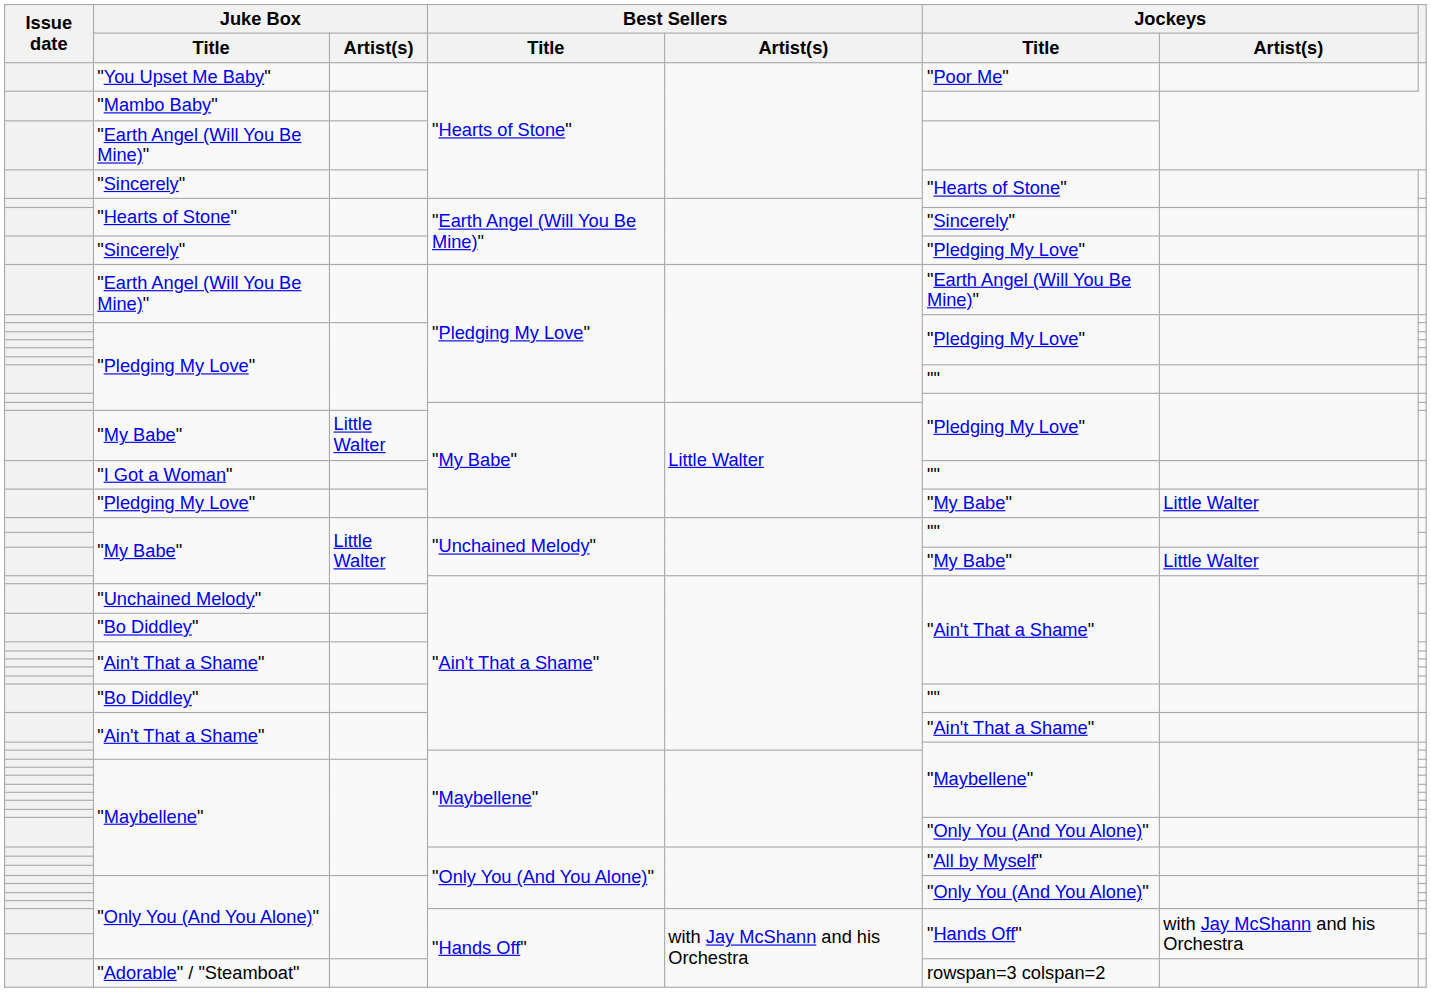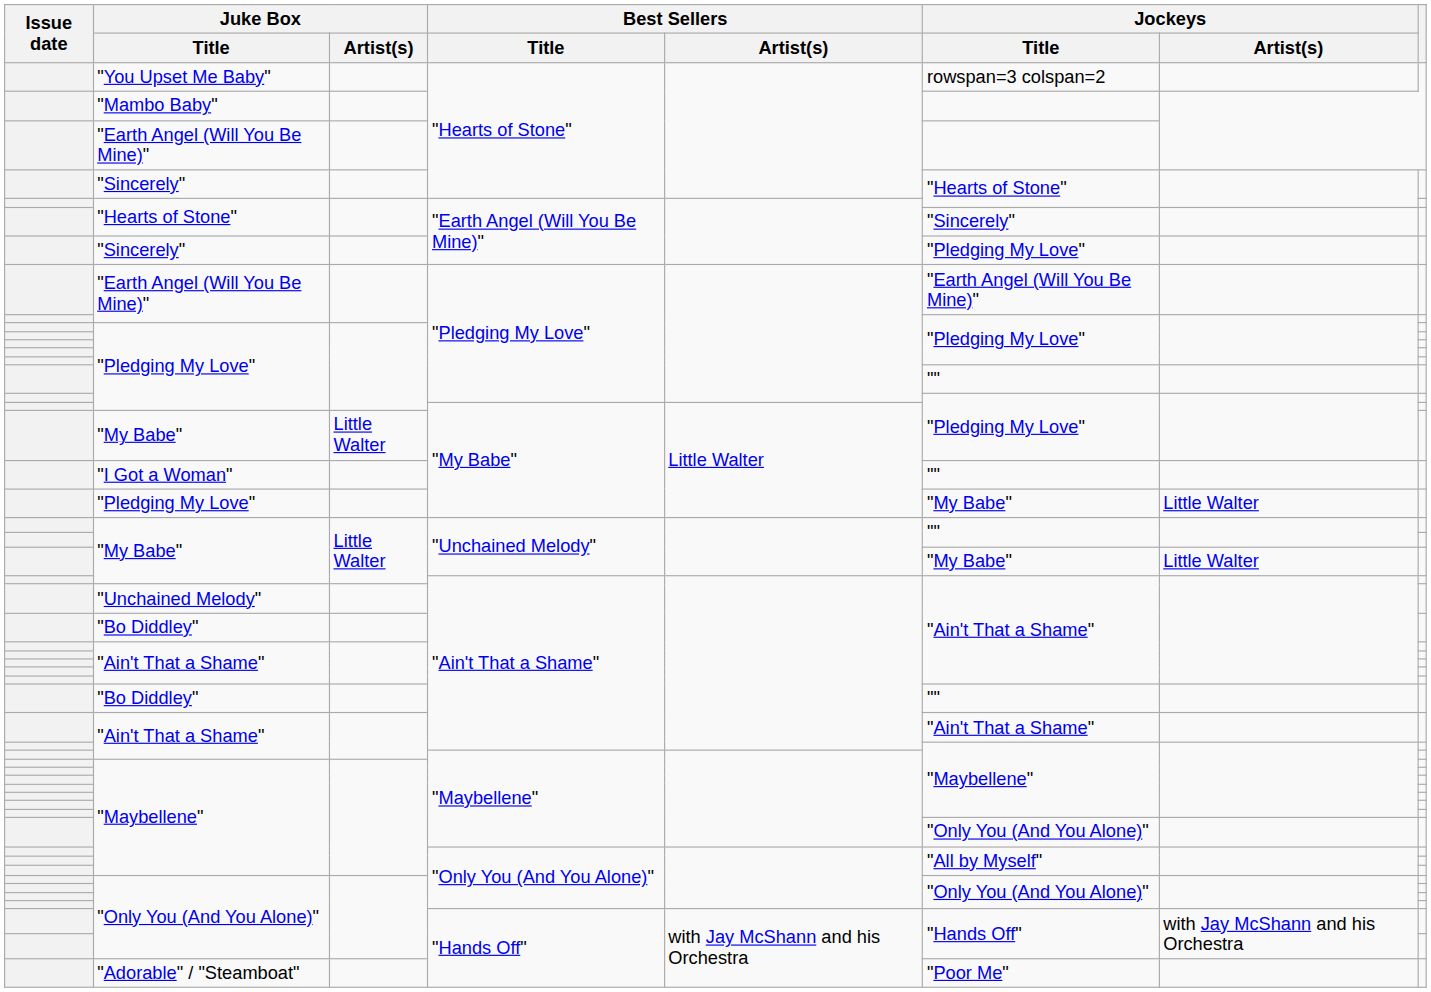(968, 76) "Poor Me" -> (1016, 76) rowspan=3 colspan=2
(1016, 972) rowspan=3 colspan=2 -> (968, 972) "Poor Me"
